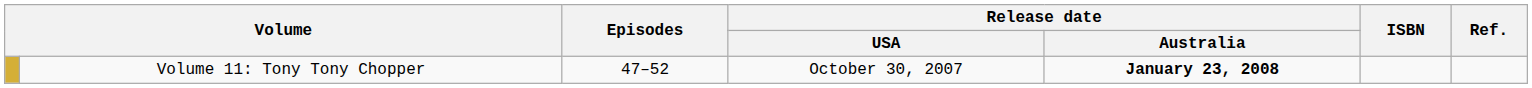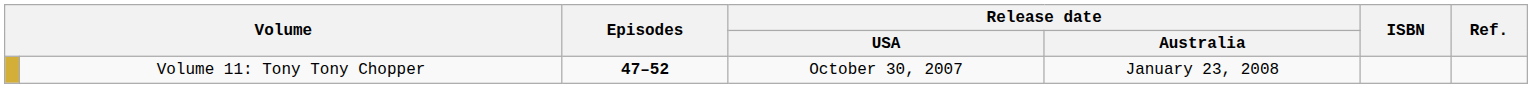(645, 70) normal -> (645, 70) bold
(1202, 70) bold -> (1202, 70) normal
